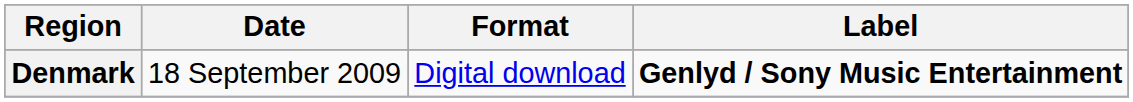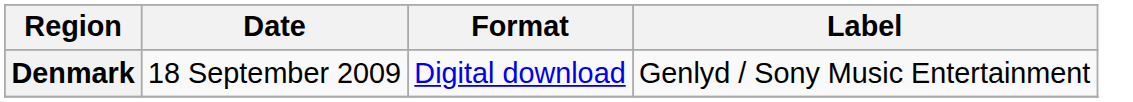(881, 73) bold -> (865, 73) normal
